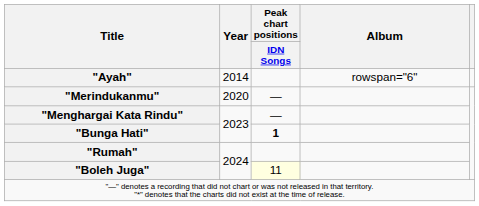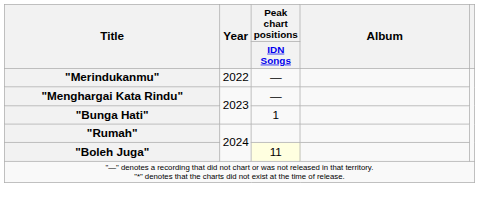- row: (112, 77)
(236, 96) 2020 -> (236, 77) 2022
(276, 133) bold -> (276, 114) normal
